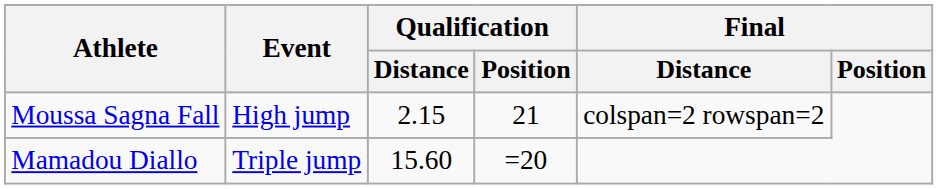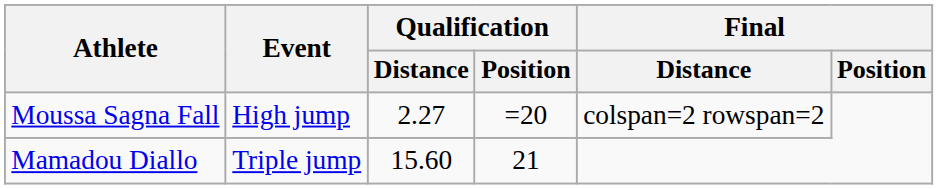(421, 115) 2.15 -> (421, 115) 2.27
(526, 115) 21 -> (526, 115) =20
(526, 160) =20 -> (526, 160) 21
